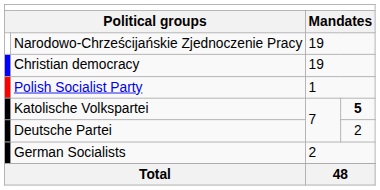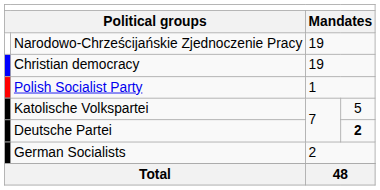(358, 109) bold -> (358, 109) normal
(358, 130) normal -> (358, 130) bold
